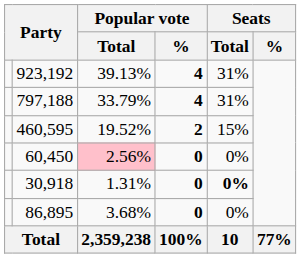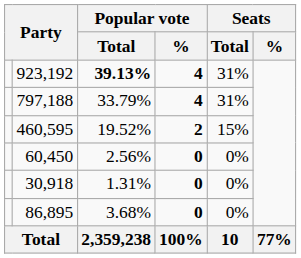(124, 73) normal -> (123, 73) bold
(129, 156) pink background -> (129, 156) no background
(236, 184) bold -> (237, 184) normal
